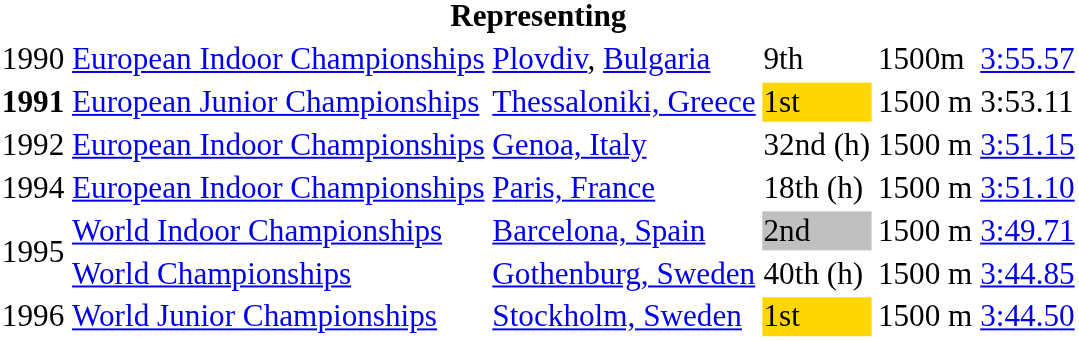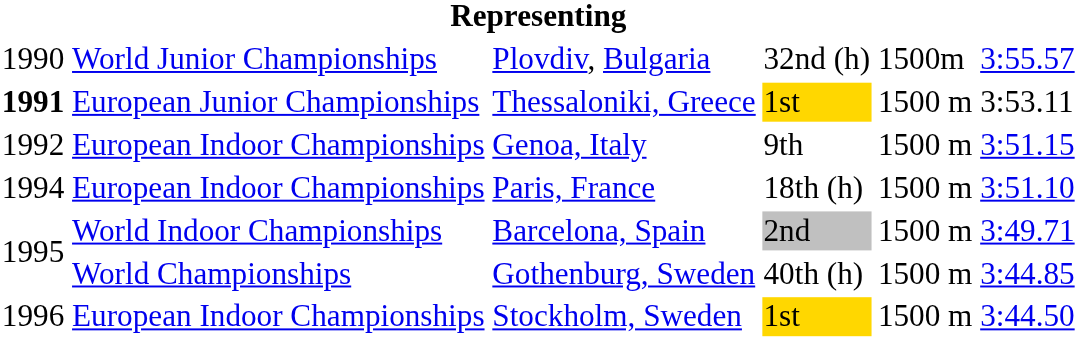(278, 58) European Indoor Championships -> (255, 58) World Junior Championships
(783, 58) 9th -> (817, 58) 32nd (h)
(817, 144) 32nd (h) -> (783, 144) 9th
(255, 316) World Junior Championships -> (278, 316) European Indoor Championships
